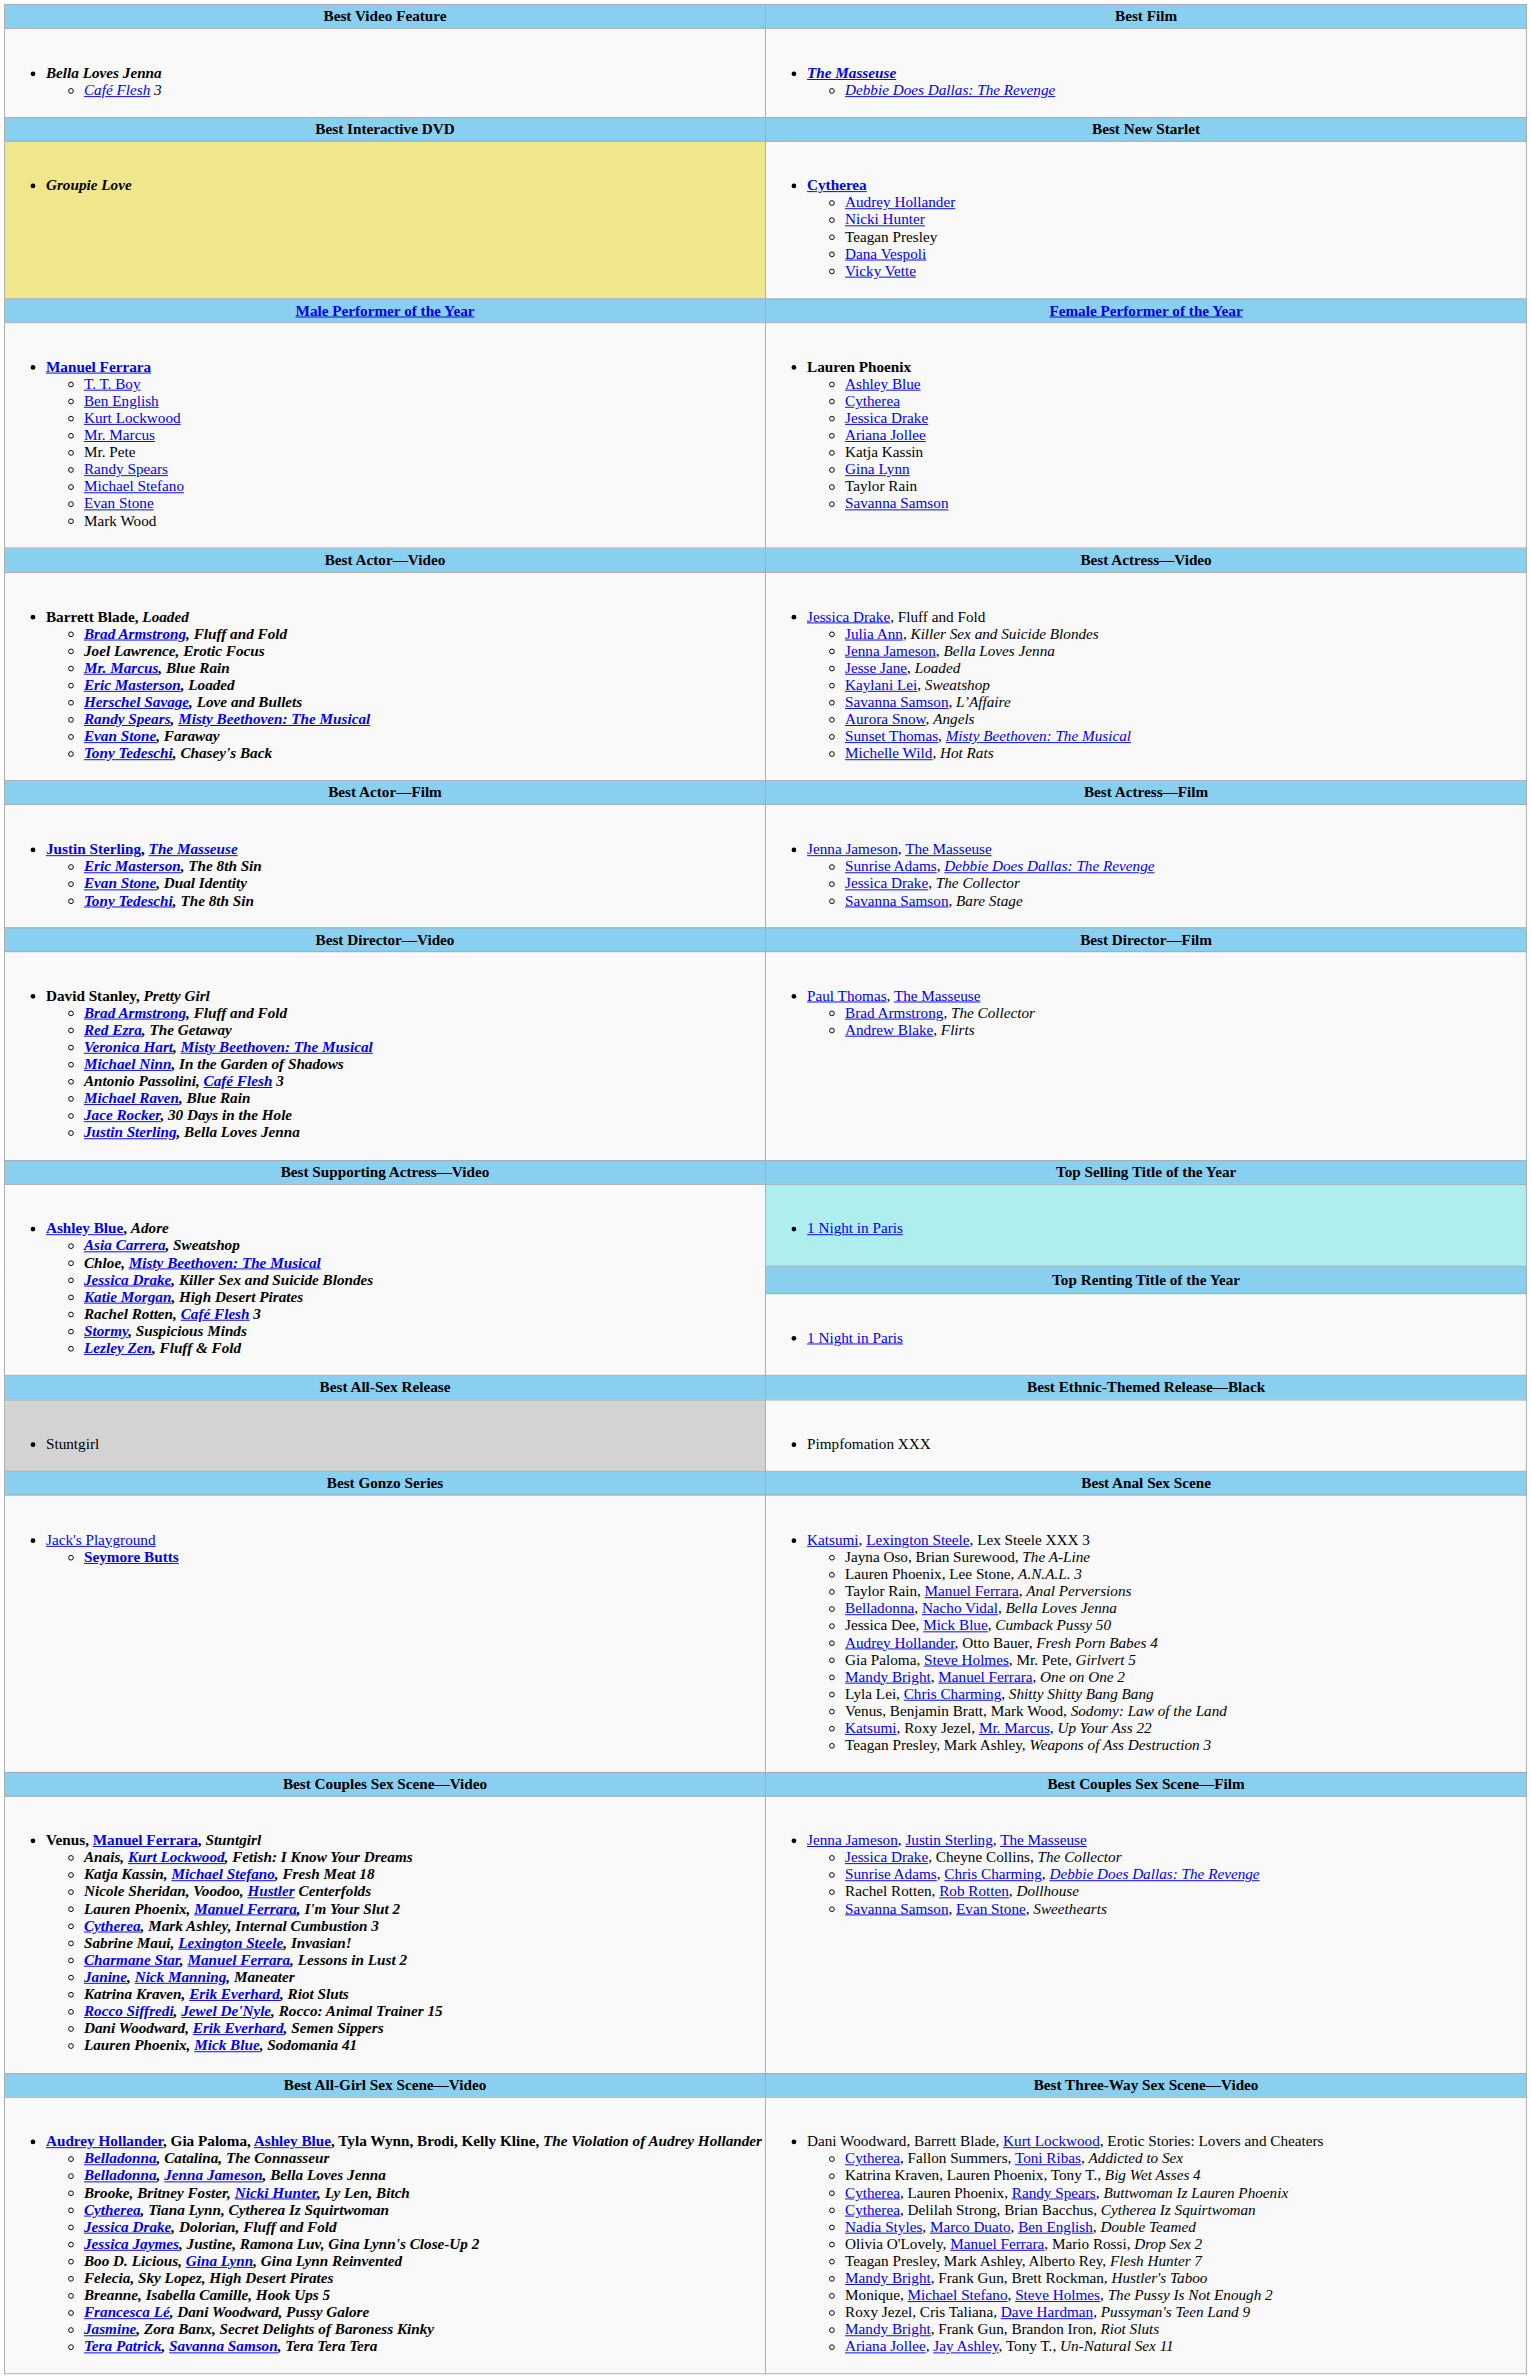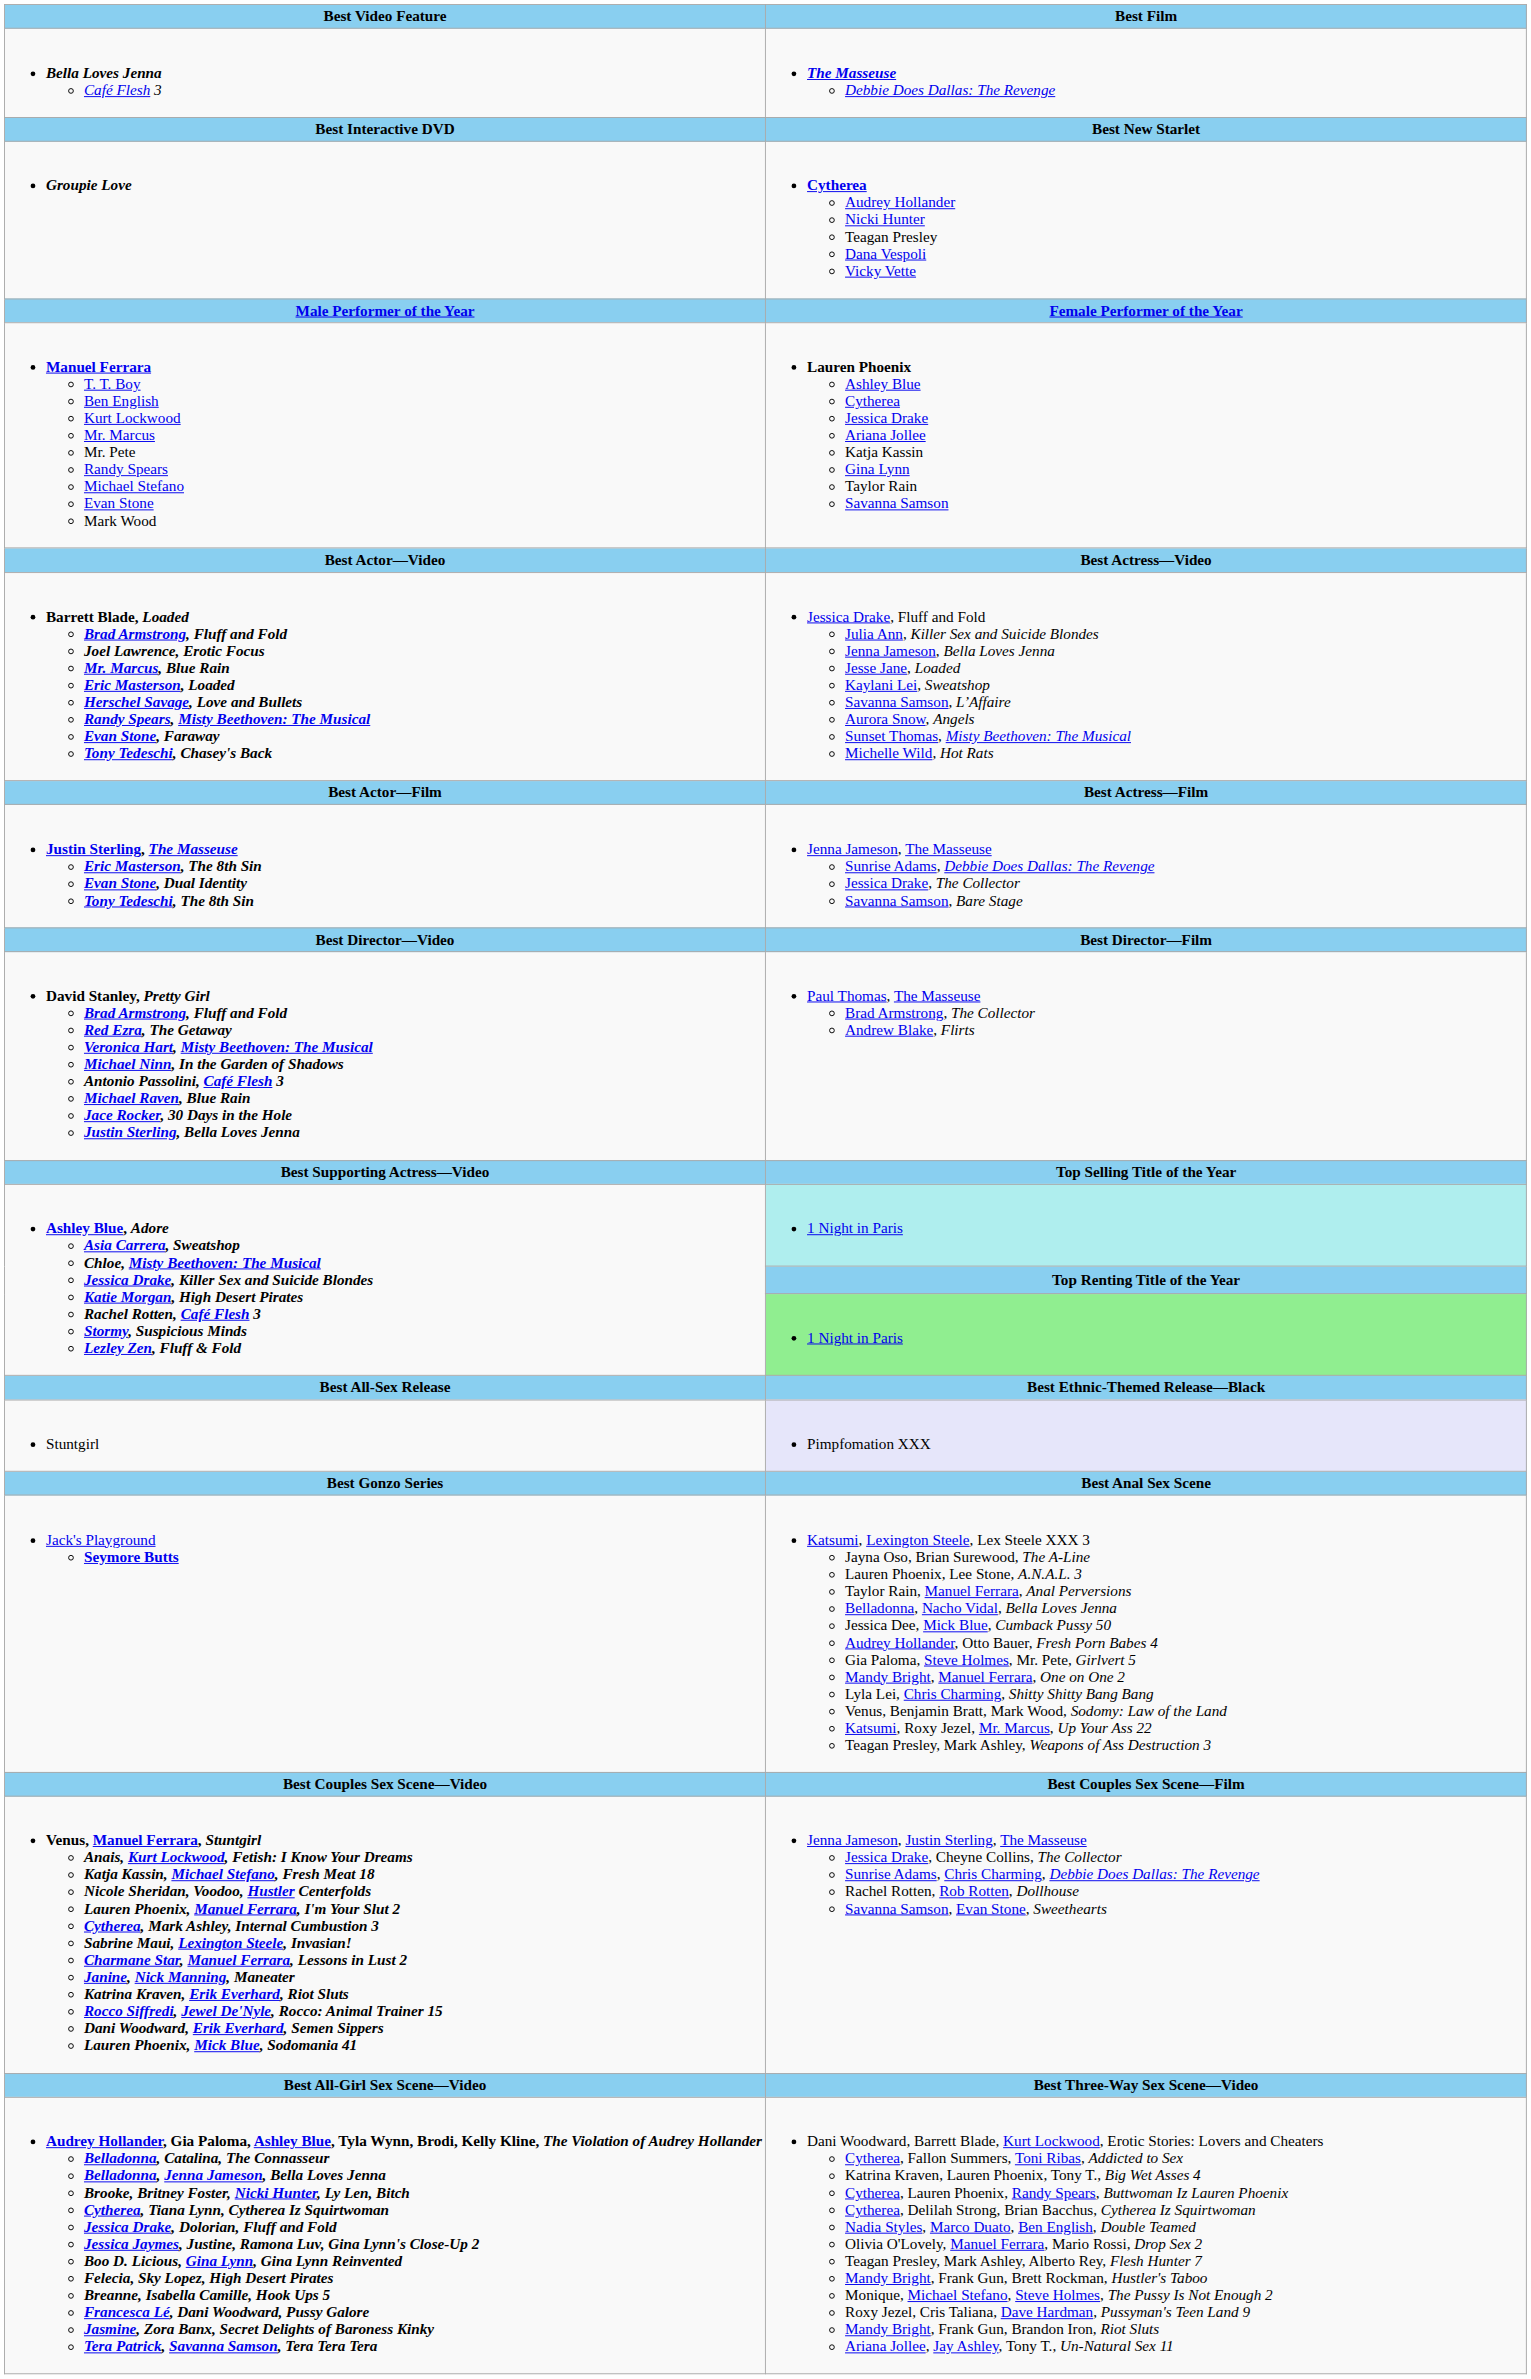(385, 186) khaki background -> (385, 186) no background
(1146, 1338) no background -> (1146, 1338) lightgreen background
(385, 1444) lightgrey background -> (385, 1444) no background
(1146, 1444) no background -> (1146, 1444) lavender background
